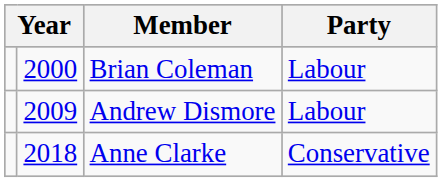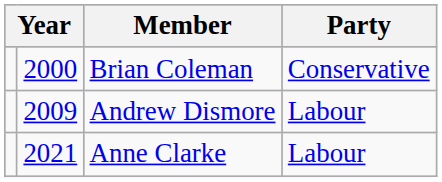(327, 68) Labour -> (359, 68) Conservative
(50, 153) 2018 -> (50, 153) 2021
(359, 153) Conservative -> (327, 153) Labour
